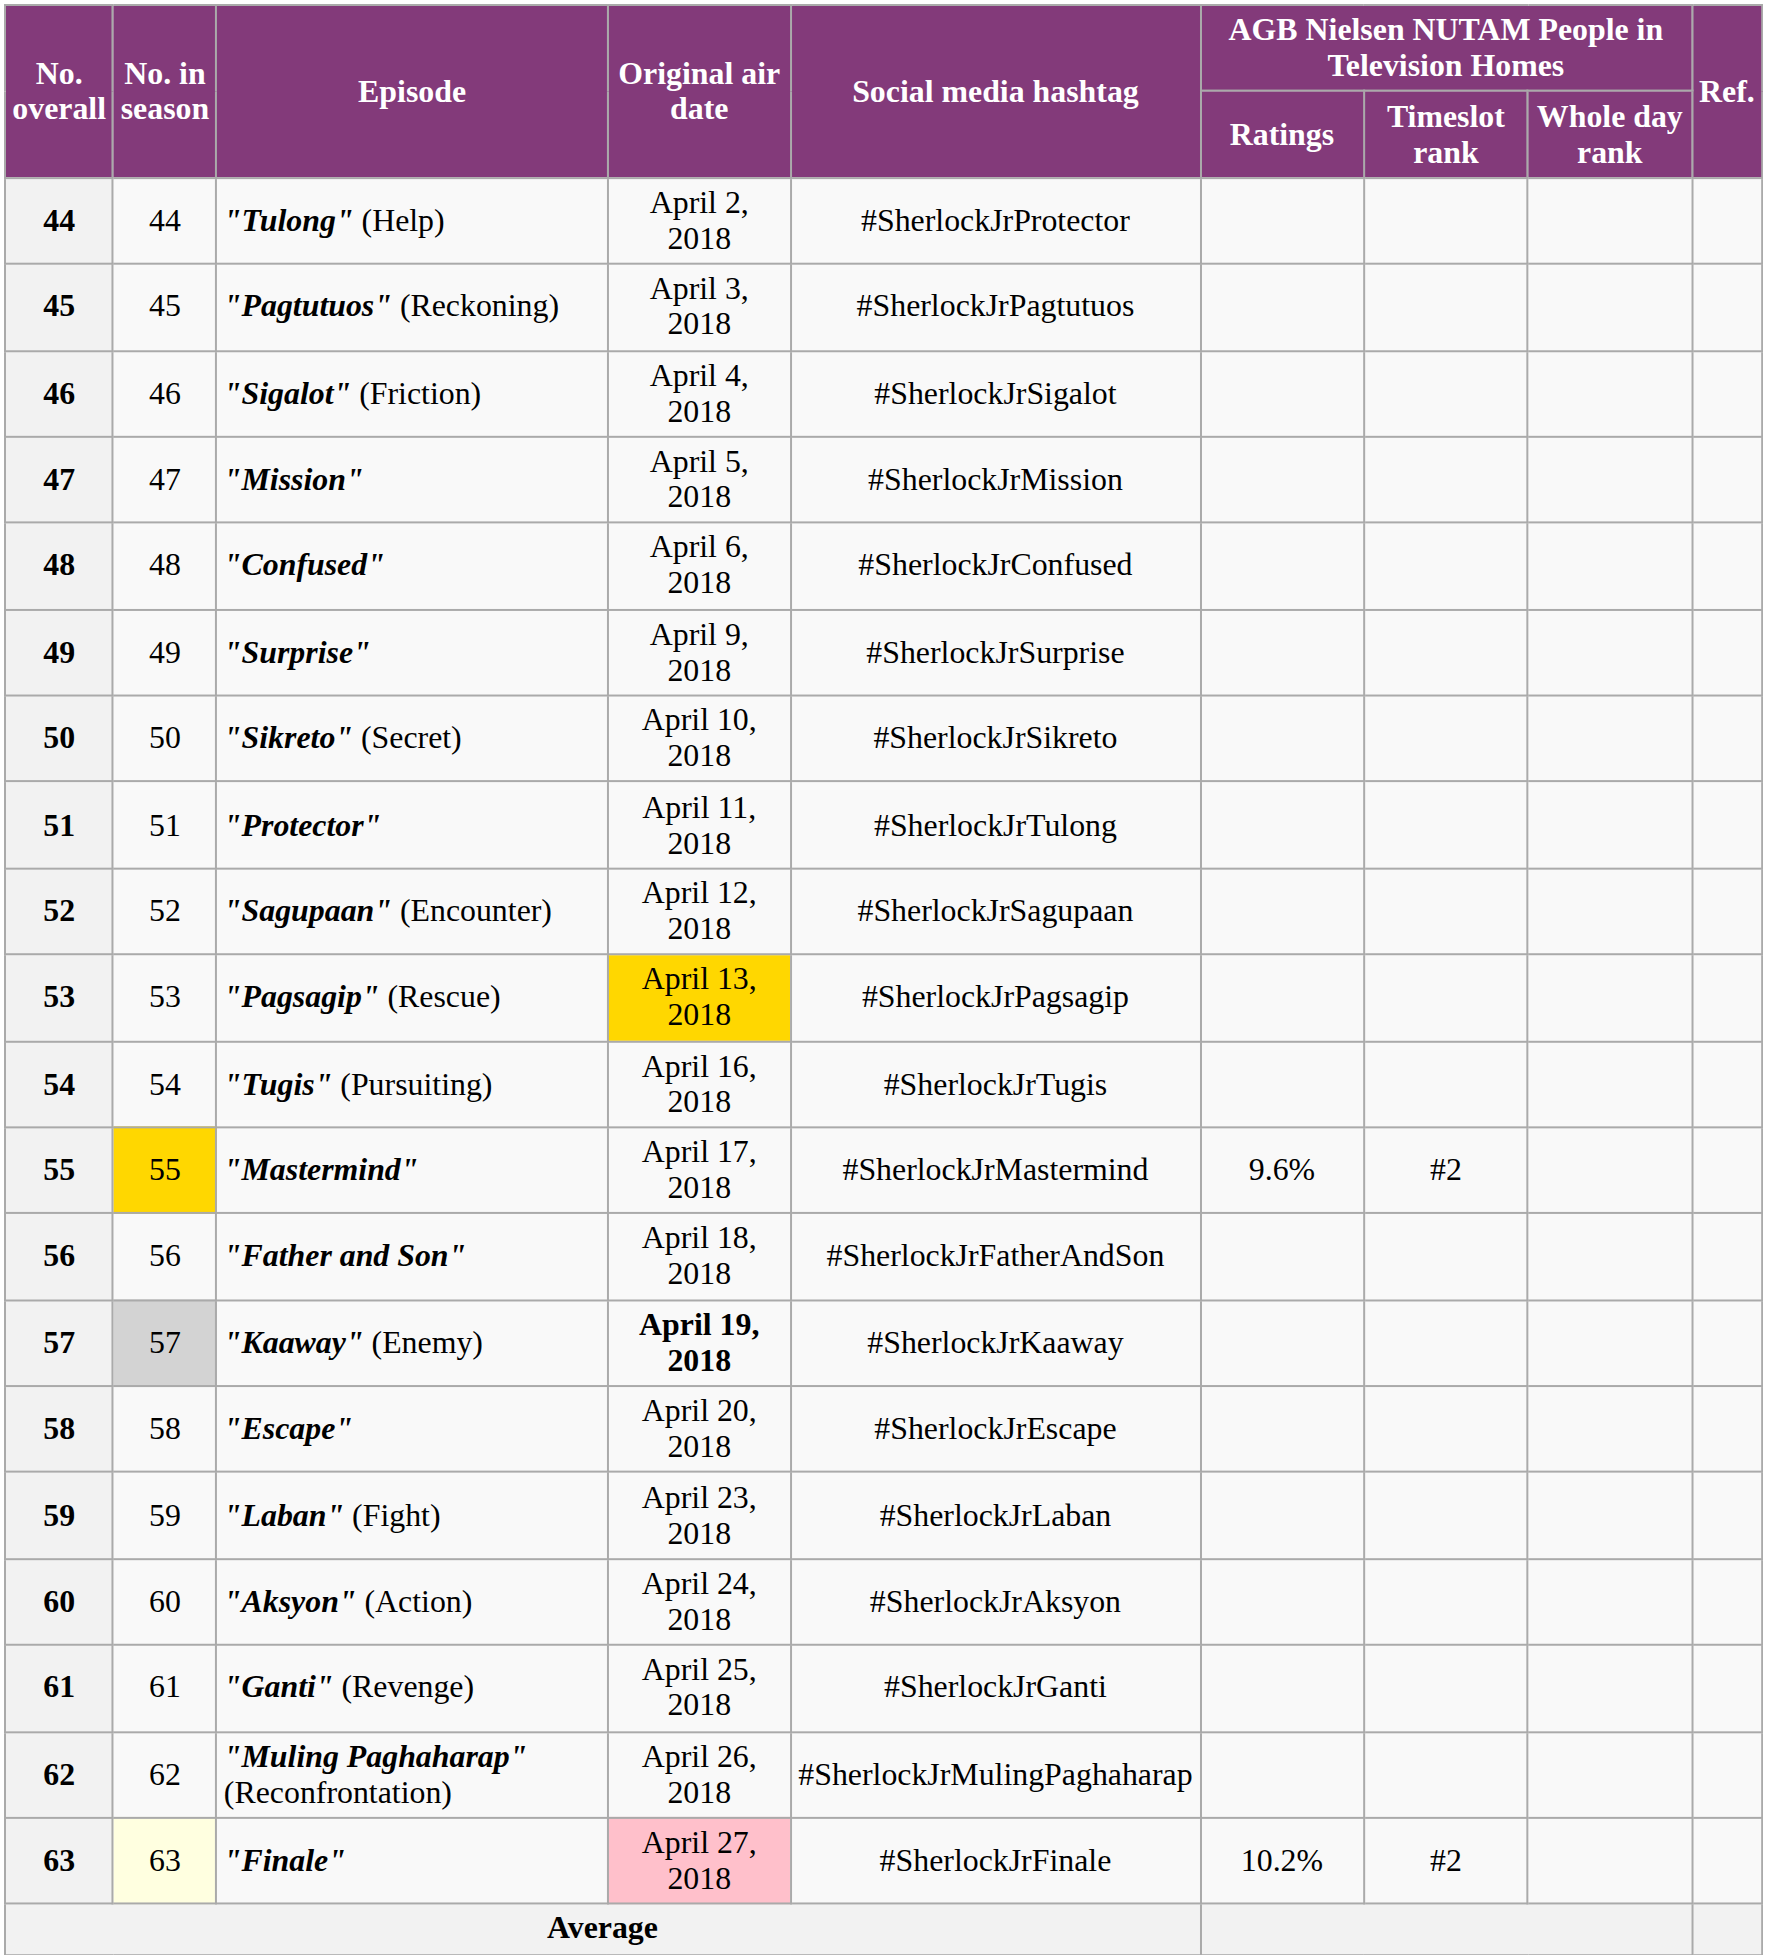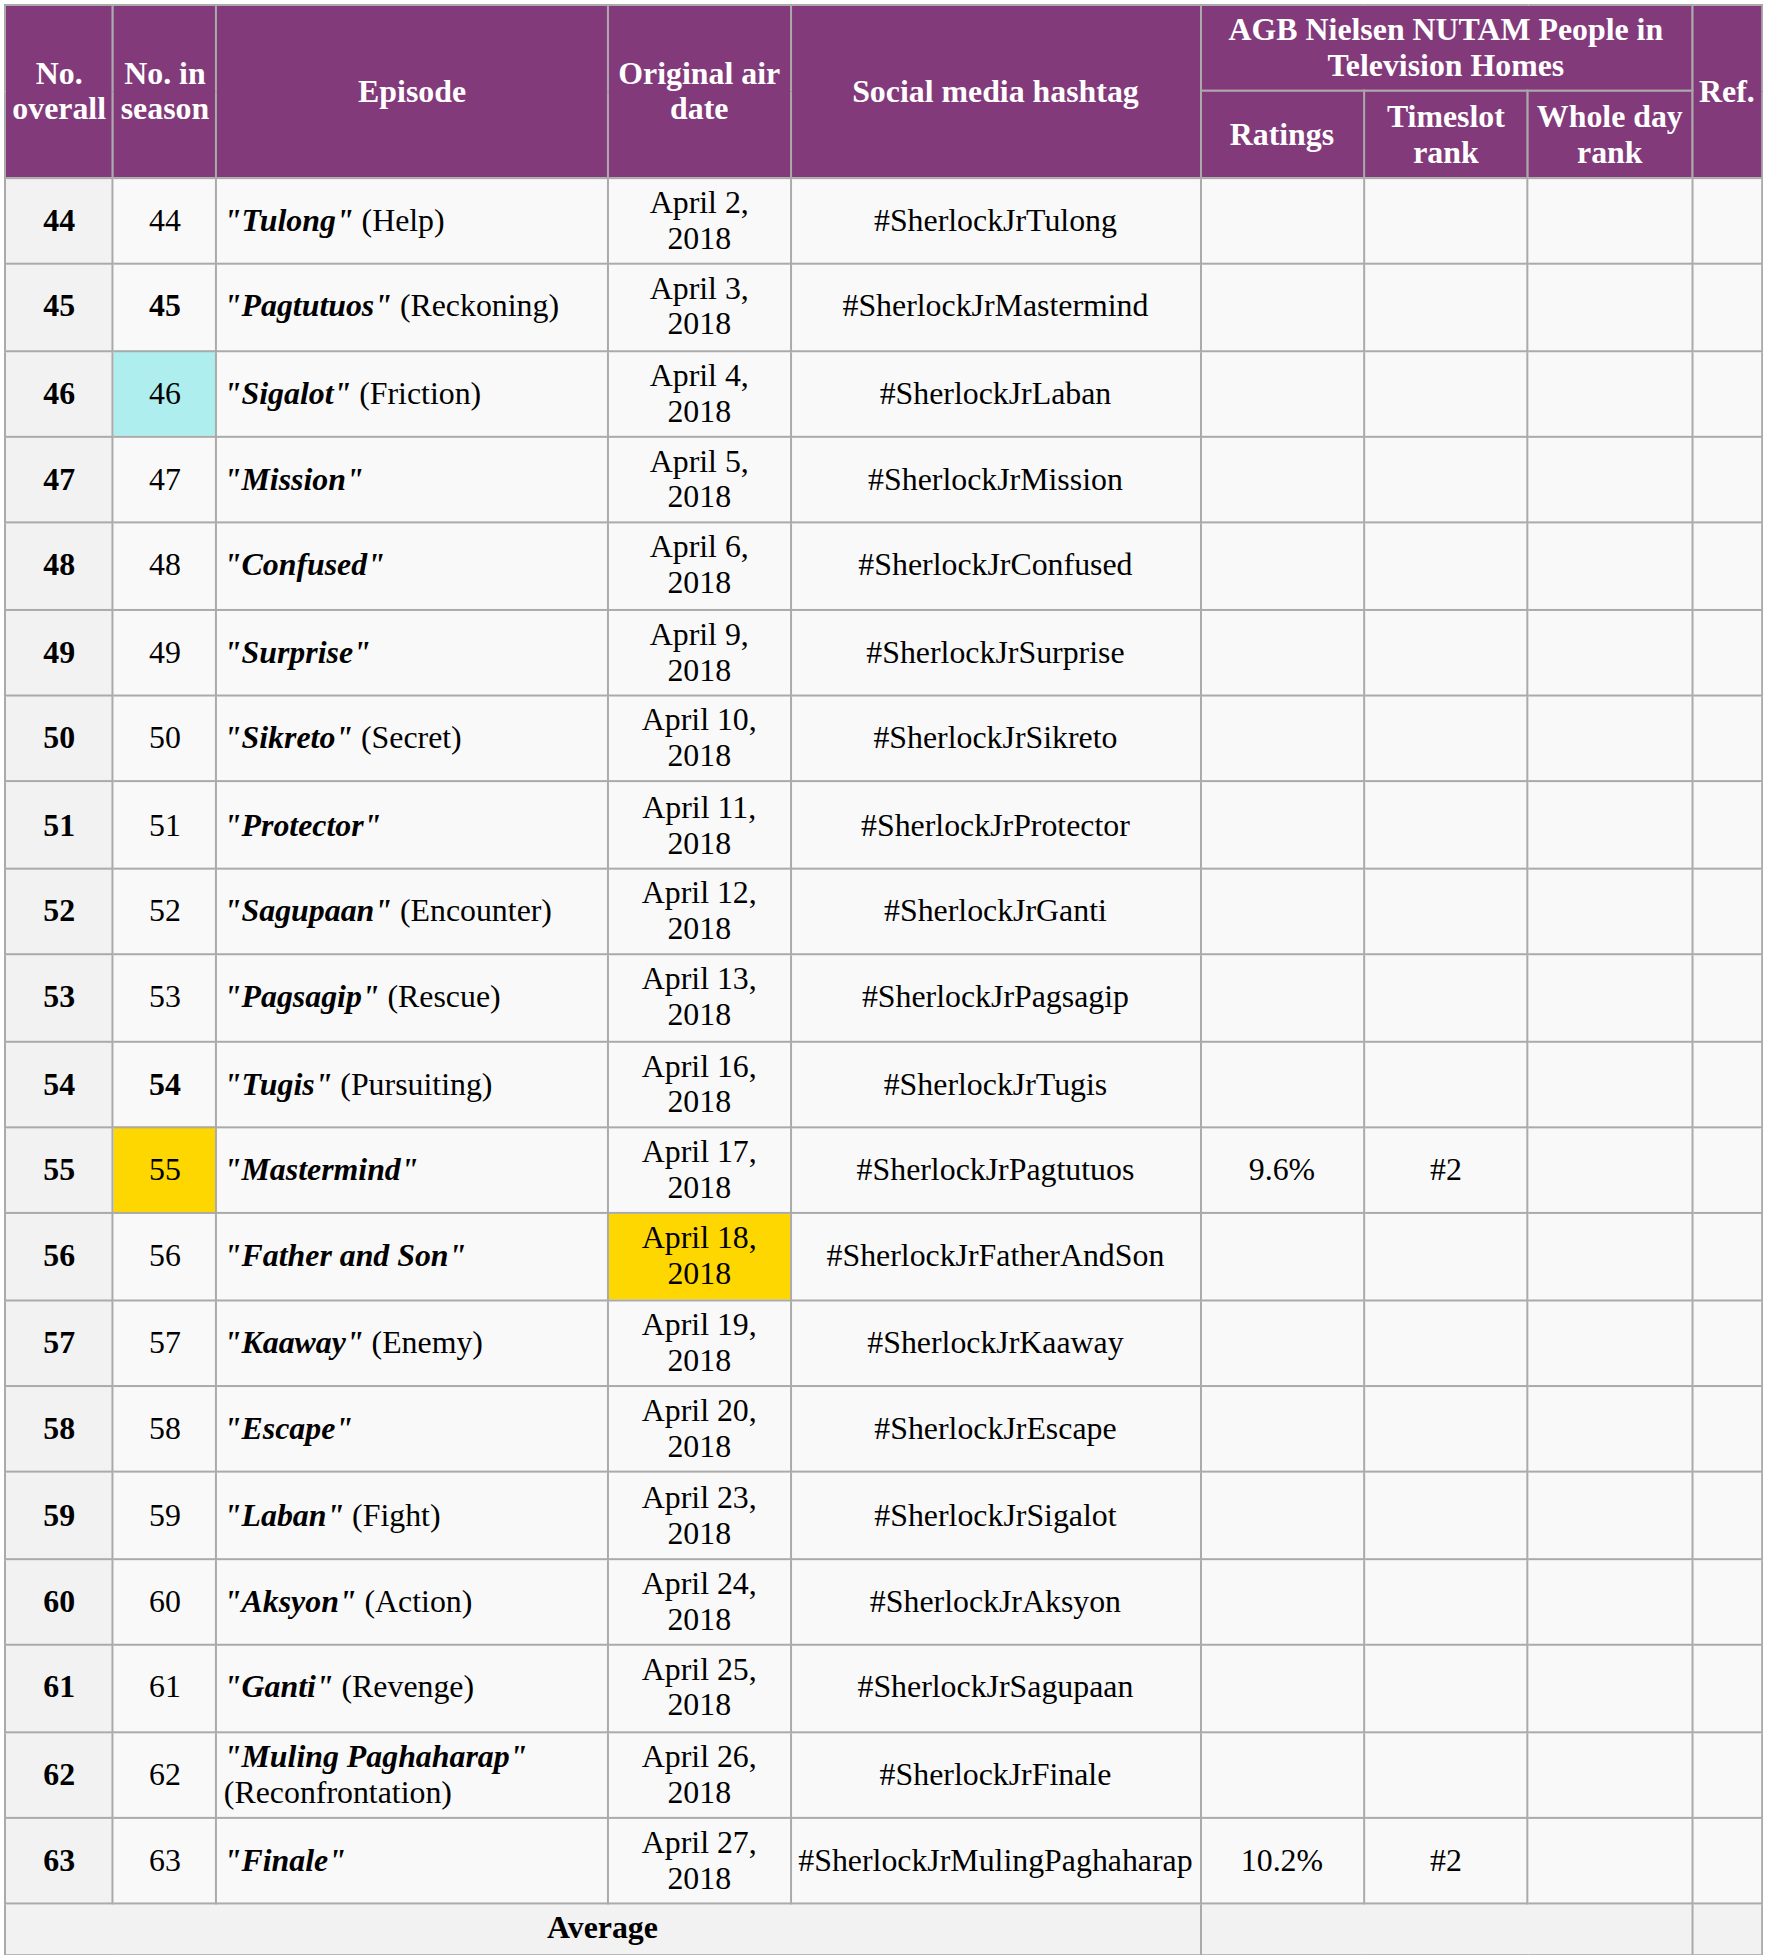(995, 220) #SherlockJrProtector -> (995, 220) #SherlockJrTulong
(165, 306) normal -> (165, 306) bold
(995, 306) #SherlockJrPagtutuos -> (995, 306) #SherlockJrMastermind
(165, 392) no background -> (165, 392) paleturquoise background
(995, 392) #SherlockJrSigalot -> (995, 392) #SherlockJrLaban
(995, 824) #SherlockJrTulong -> (995, 824) #SherlockJrProtector
(995, 910) #SherlockJrSagupaan -> (995, 910) #SherlockJrGanti
(699, 997) gold background -> (699, 997) no background
(165, 1083) normal -> (165, 1083) bold
(995, 1169) #SherlockJrMastermind -> (995, 1169) #SherlockJrPagtutuos
(699, 1256) no background -> (699, 1256) gold background
(165, 1342) lightgrey background -> (165, 1342) no background
(699, 1342) bold -> (699, 1342) normal
(995, 1515) #SherlockJrLaban -> (995, 1515) #SherlockJrSigalot
(995, 1687) #SherlockJrGanti -> (995, 1687) #SherlockJrSagupaan
(995, 1773) #SherlockJrMulingPaghaharap -> (995, 1773) #SherlockJrFinale
(165, 1860) lightyellow background -> (165, 1860) no background
(699, 1860) pink background -> (699, 1860) no background
(995, 1860) #SherlockJrFinale -> (995, 1860) #SherlockJrMulingPaghaharap
